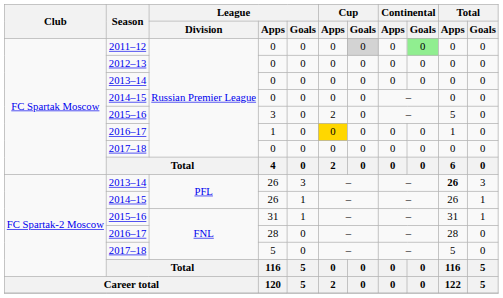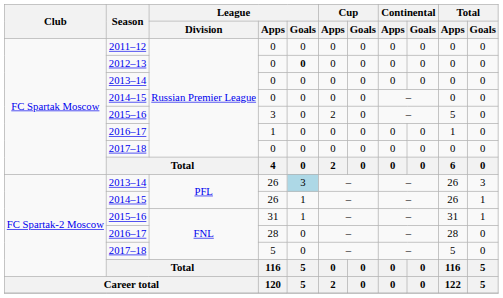(363, 47) lightgrey background -> (363, 47) no background
(423, 47) lightgreen background -> (423, 47) no background
(303, 64) normal -> (303, 64) bold
(333, 132) gold background -> (333, 132) no background
(303, 183) no background -> (303, 183) lightblue background
(453, 183) bold -> (453, 183) normal
